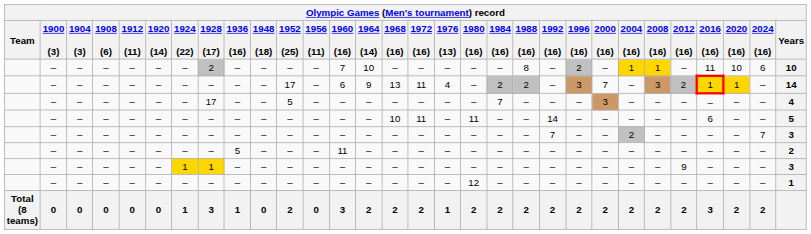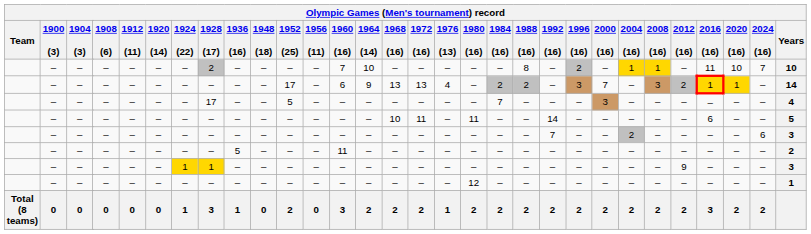(763, 67) 6 -> (763, 67) 7
(421, 85) 11 -> (421, 85) 13
(763, 134) 7 -> (763, 134) 6
